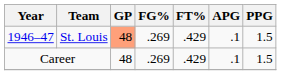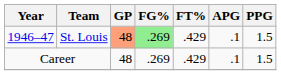(158, 37) no background -> (158, 37) lightgreen background
